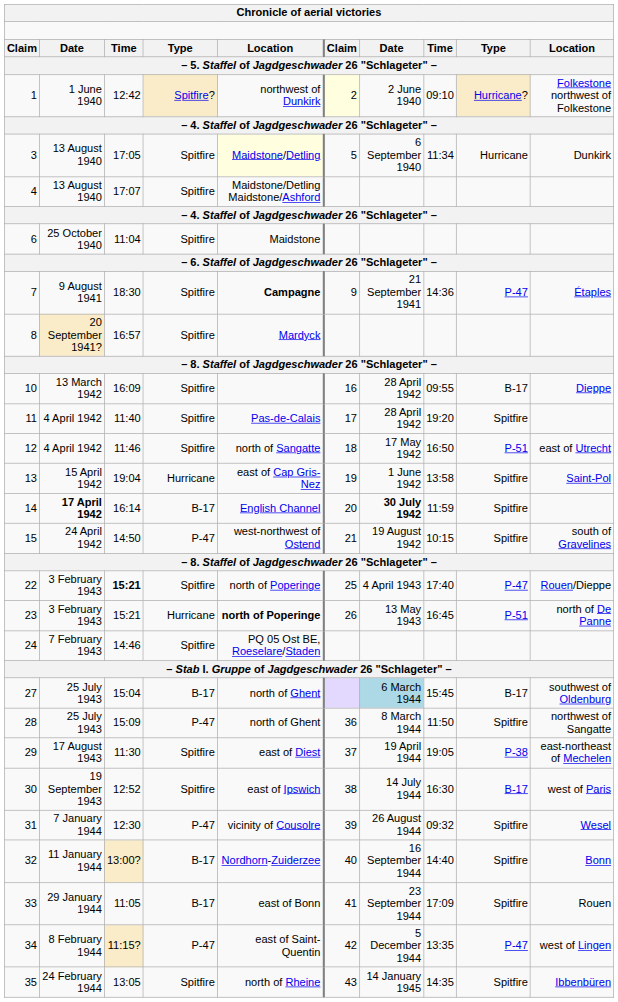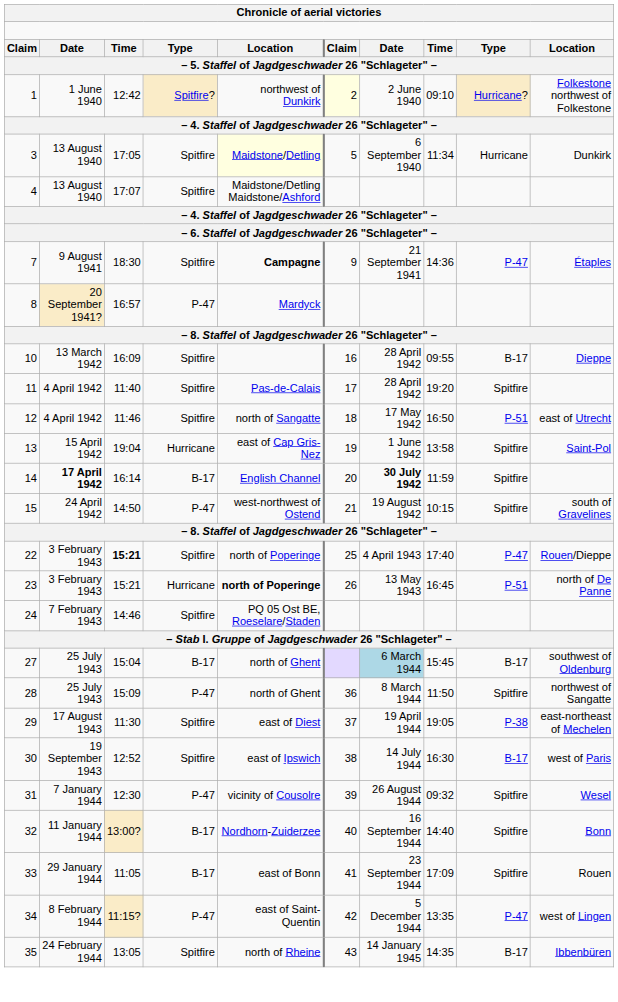- row: (34, 239)
(198, 335) Spitfire -> (203, 305) P-47
(511, 982) Spitfire -> (516, 952) B-17
